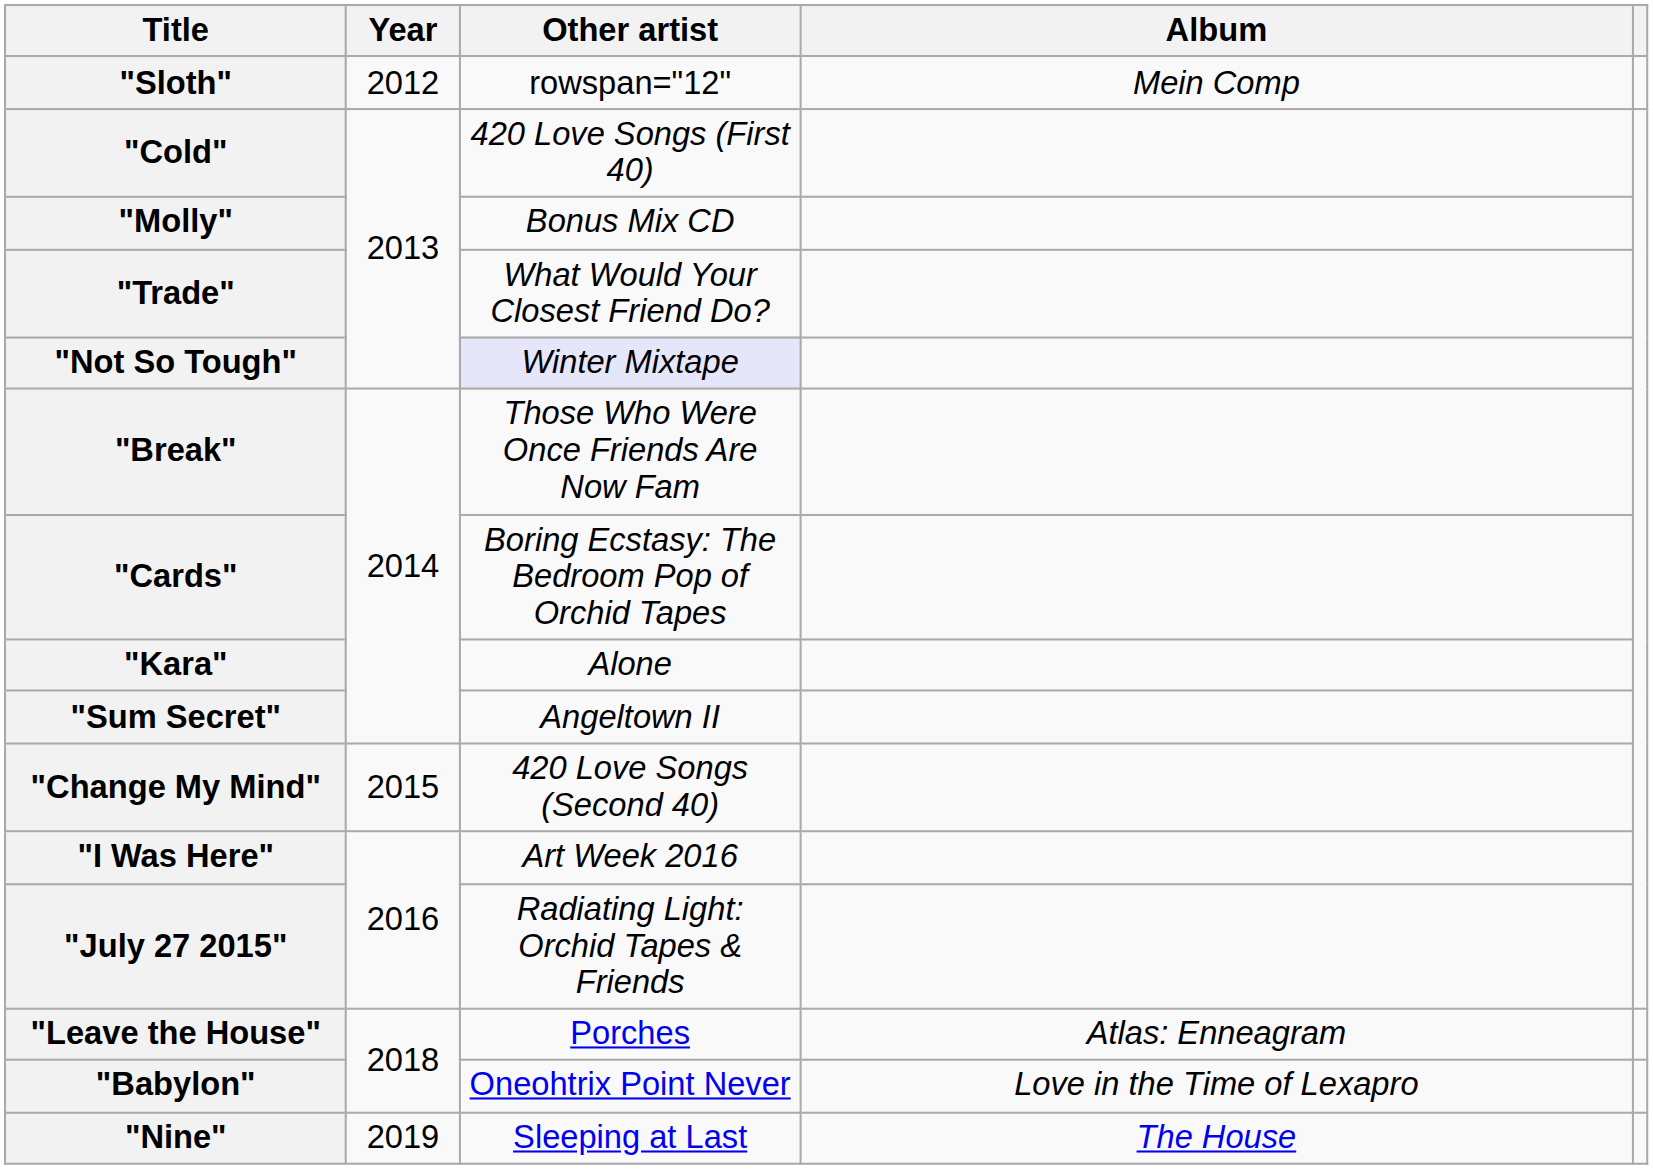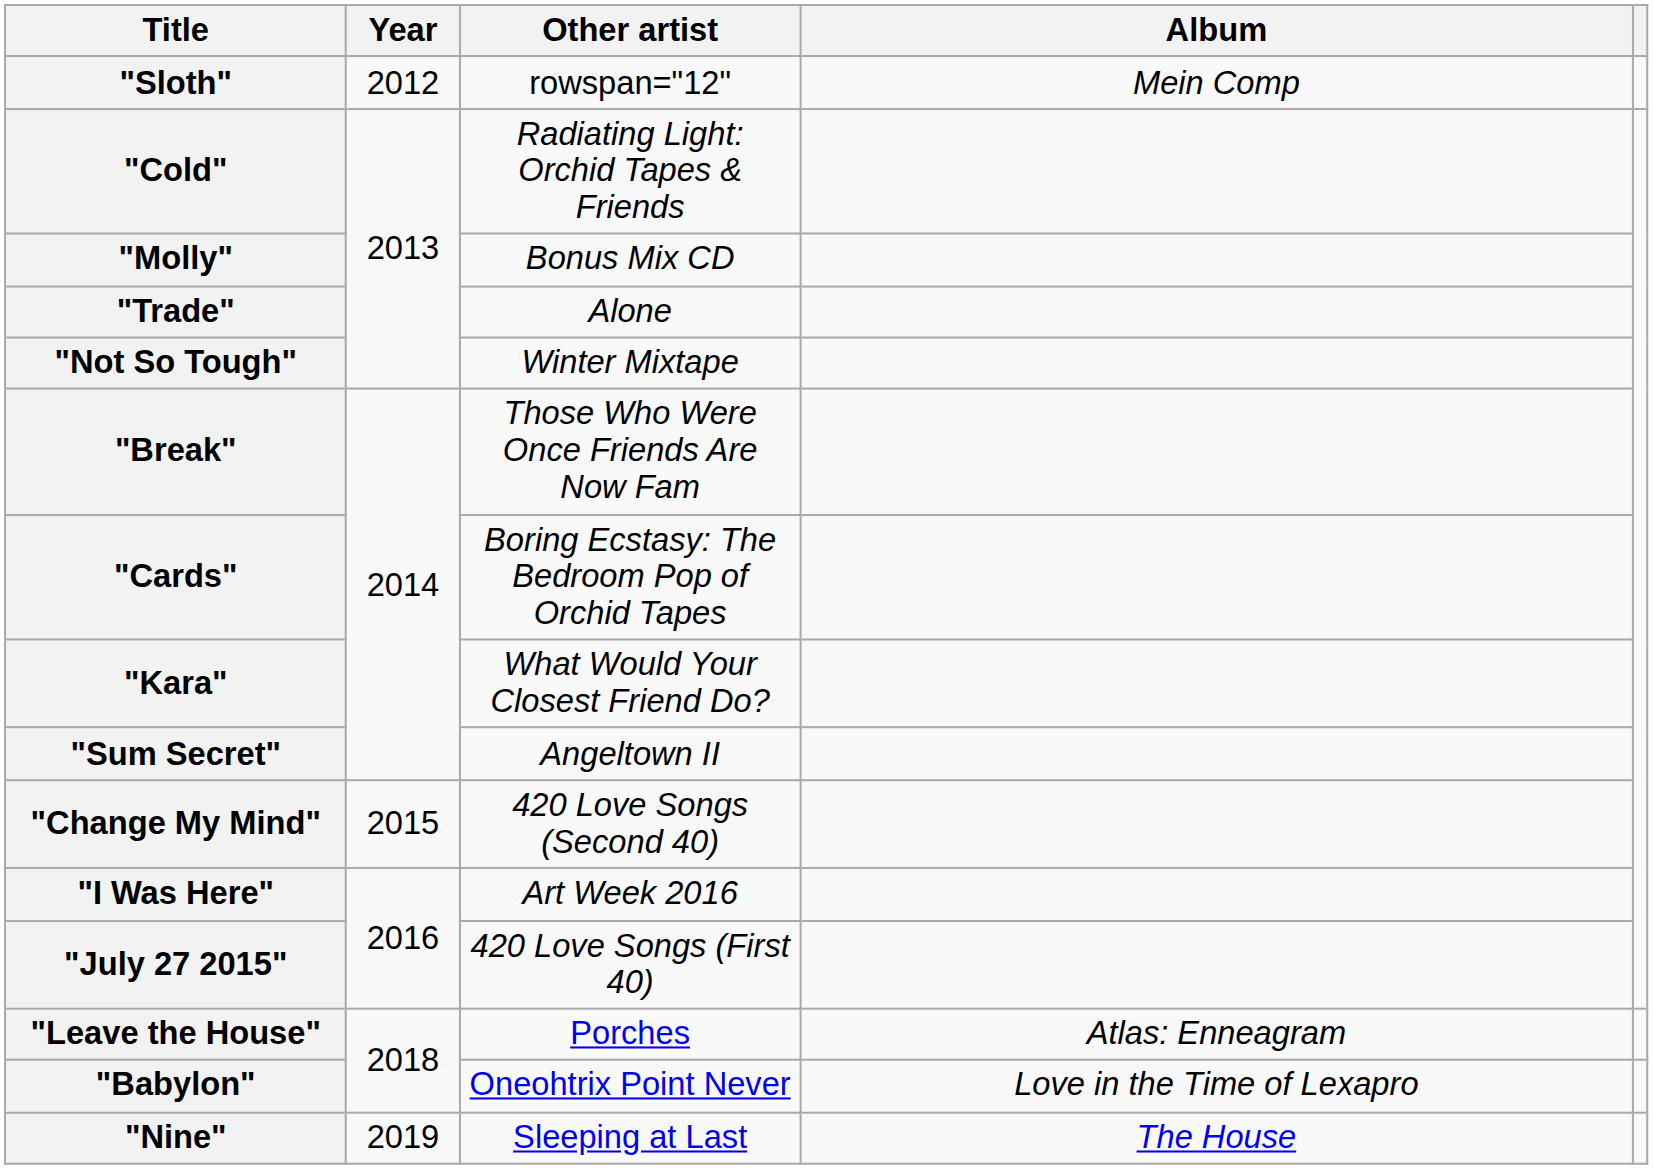(630, 152) 420 Love Songs (First 40) -> (630, 170) Radiating Light: Orchid Tapes & Friends
(630, 292) What Would Your Closest Friend Do? -> (630, 310) Alone
(630, 362) lavender background -> (630, 362) no background
(630, 664) Alone -> (630, 683) What Would Your Closest Friend Do?
(630, 945) Radiating Light: Orchid Tapes & Friends -> (630, 963) 420 Love Songs (First 40)
